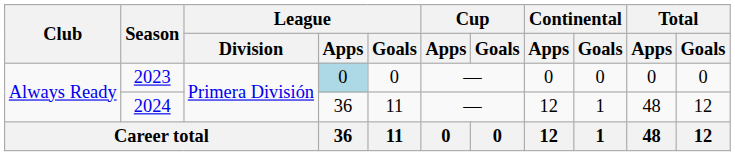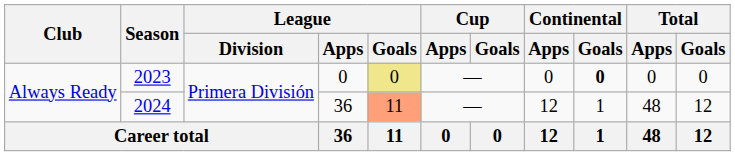(343, 77) lightblue background -> (343, 77) no background
(394, 77) no background -> (394, 77) khaki background
(600, 77) normal -> (600, 77) bold
(394, 106) no background -> (394, 106) lightsalmon background
